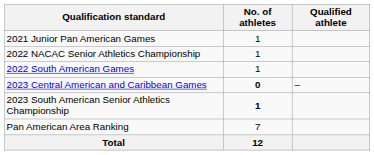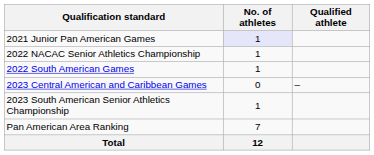(258, 38) no background -> (258, 38) lavender background
(258, 85) bold -> (258, 85) normal
(258, 106) bold -> (258, 106) normal
